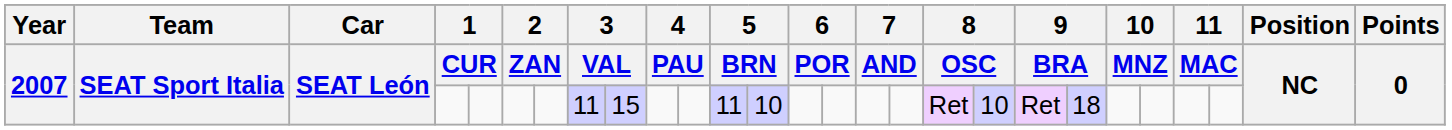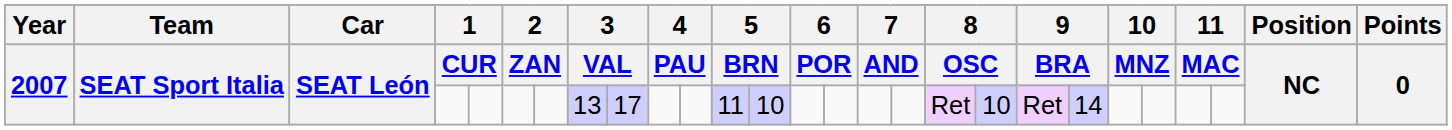(586, 105) 11 -> (587, 105) 13
(626, 105) 15 -> (628, 105) 17
(1086, 105) 18 -> (1088, 105) 14
